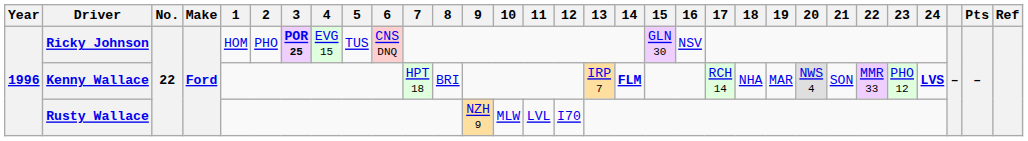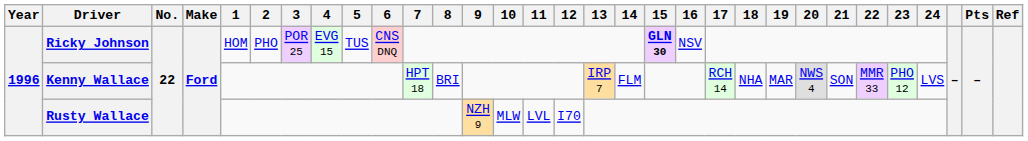(296, 44) bold -> (296, 43) normal
(660, 43) normal -> (660, 44) bold
(630, 80) bold -> (630, 80) normal
(932, 80) bold -> (932, 80) normal
